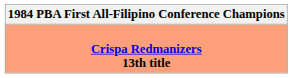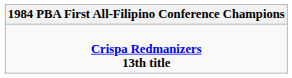(146, 55) lightsalmon background -> (146, 55) no background
